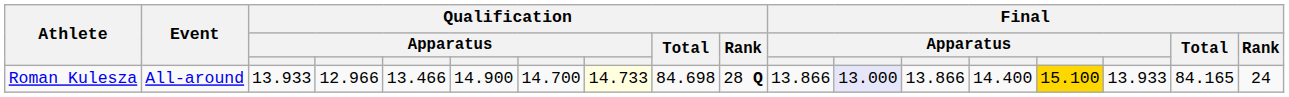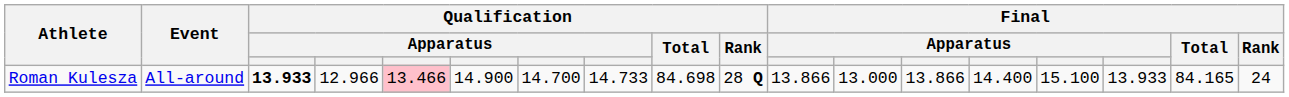(282, 78) normal -> (282, 78) bold
(416, 78) no background -> (416, 78) pink background
(618, 78) lightyellow background -> (618, 78) no background
(868, 78) lavender background -> (868, 78) no background
(1070, 78) gold background -> (1070, 78) no background
